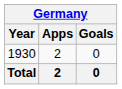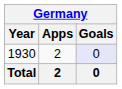(96, 53) no background -> (96, 53) lavender background
